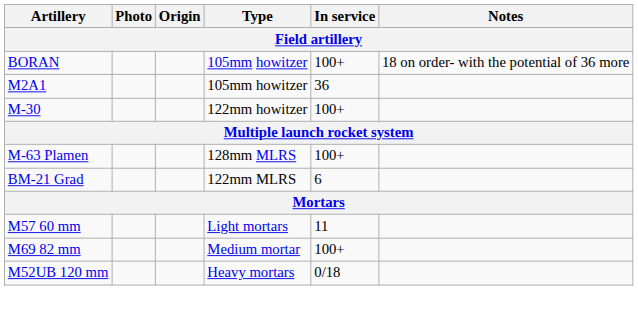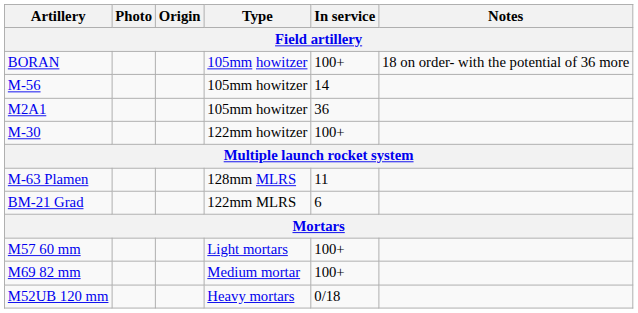+ row: (24, 86)
(329, 156) 100+ -> (321, 179) 11
(321, 226) 11 -> (329, 249) 100+
